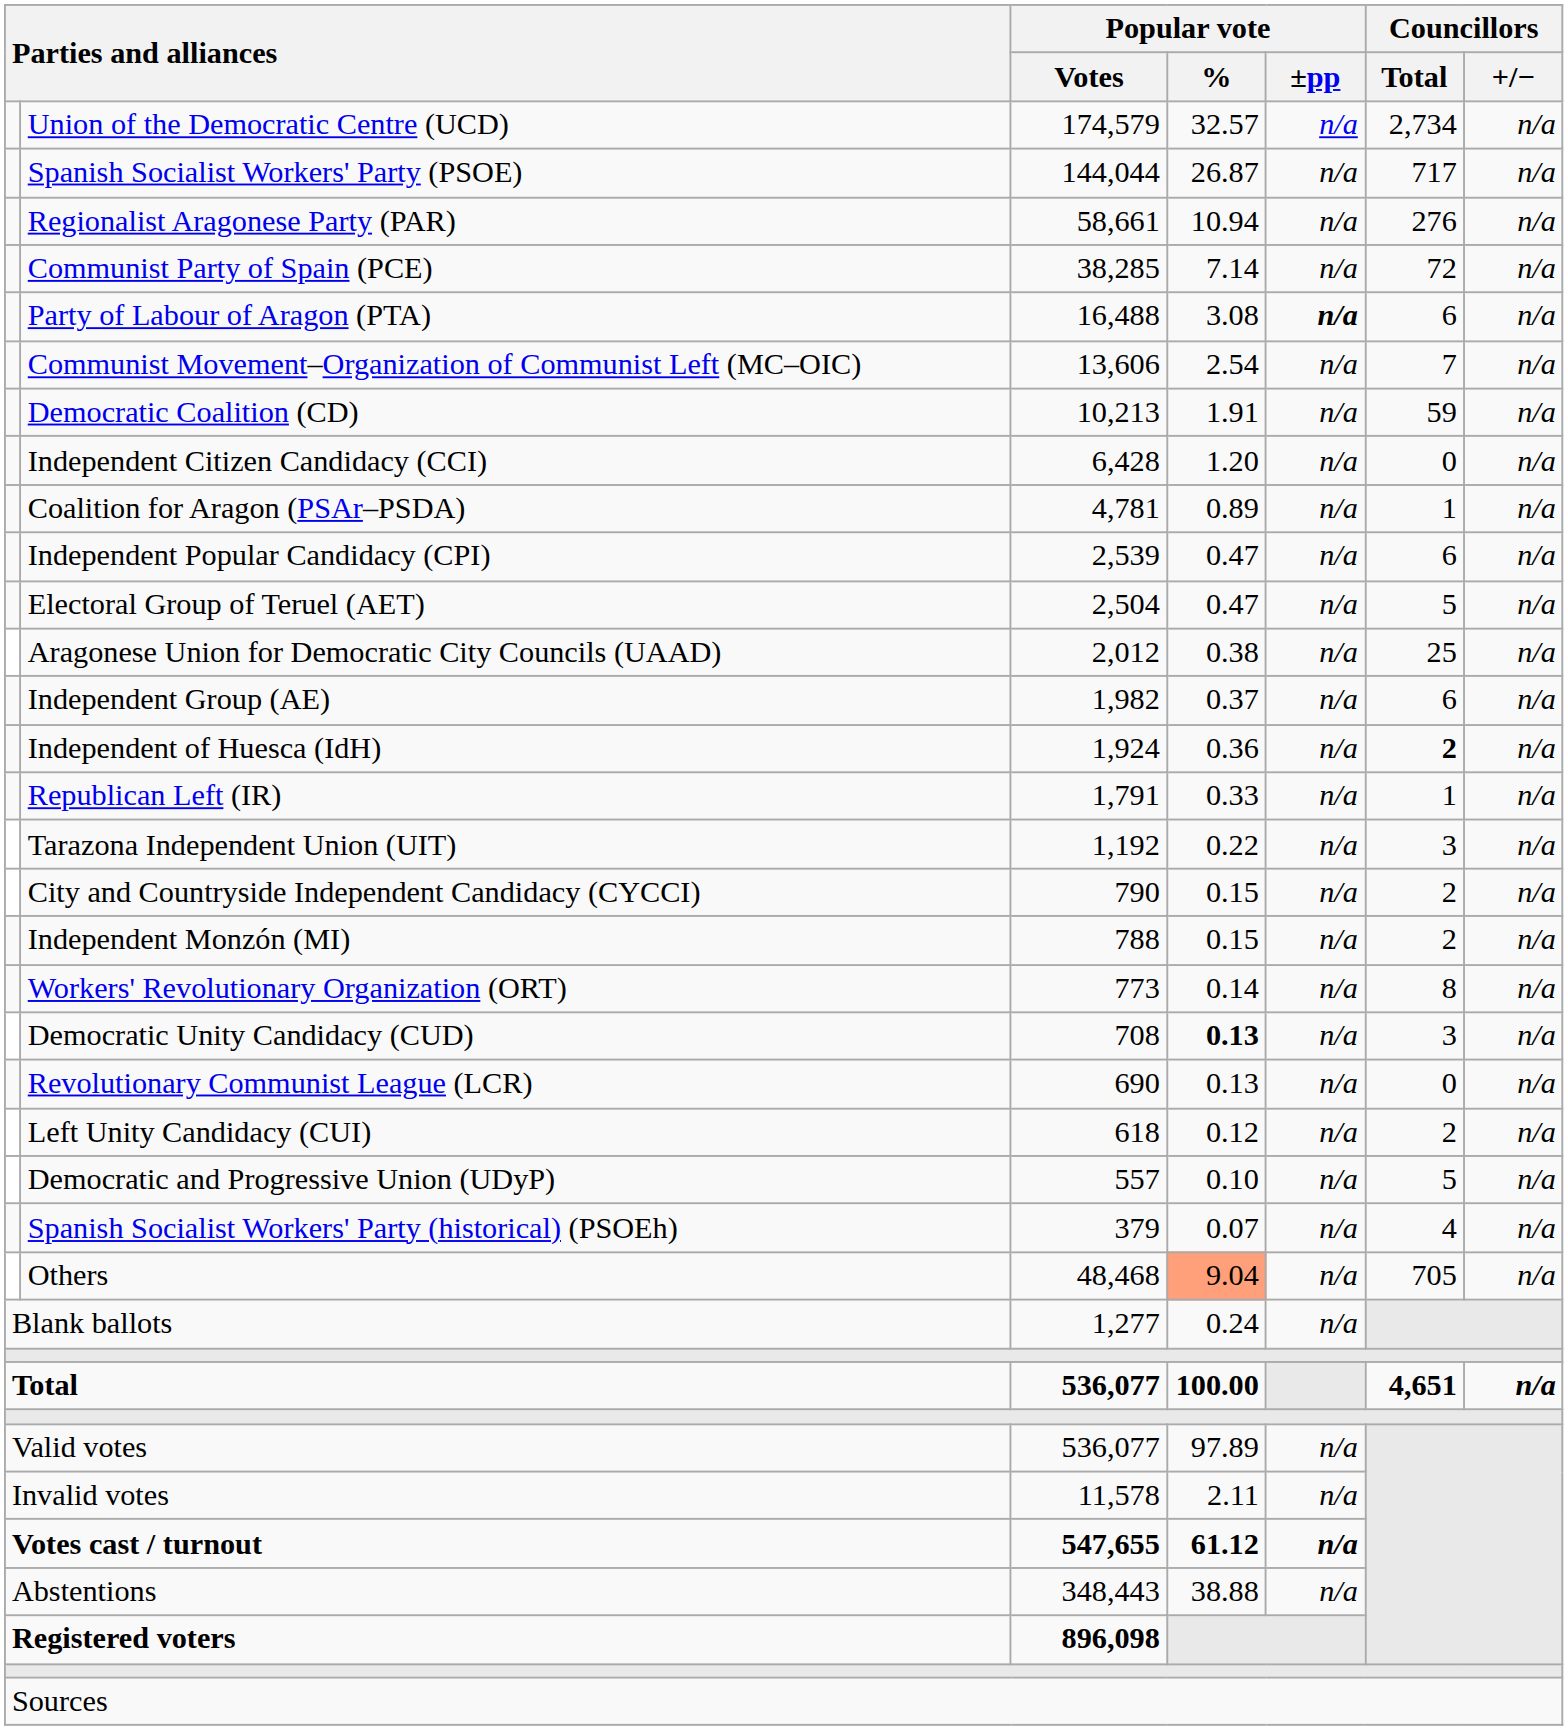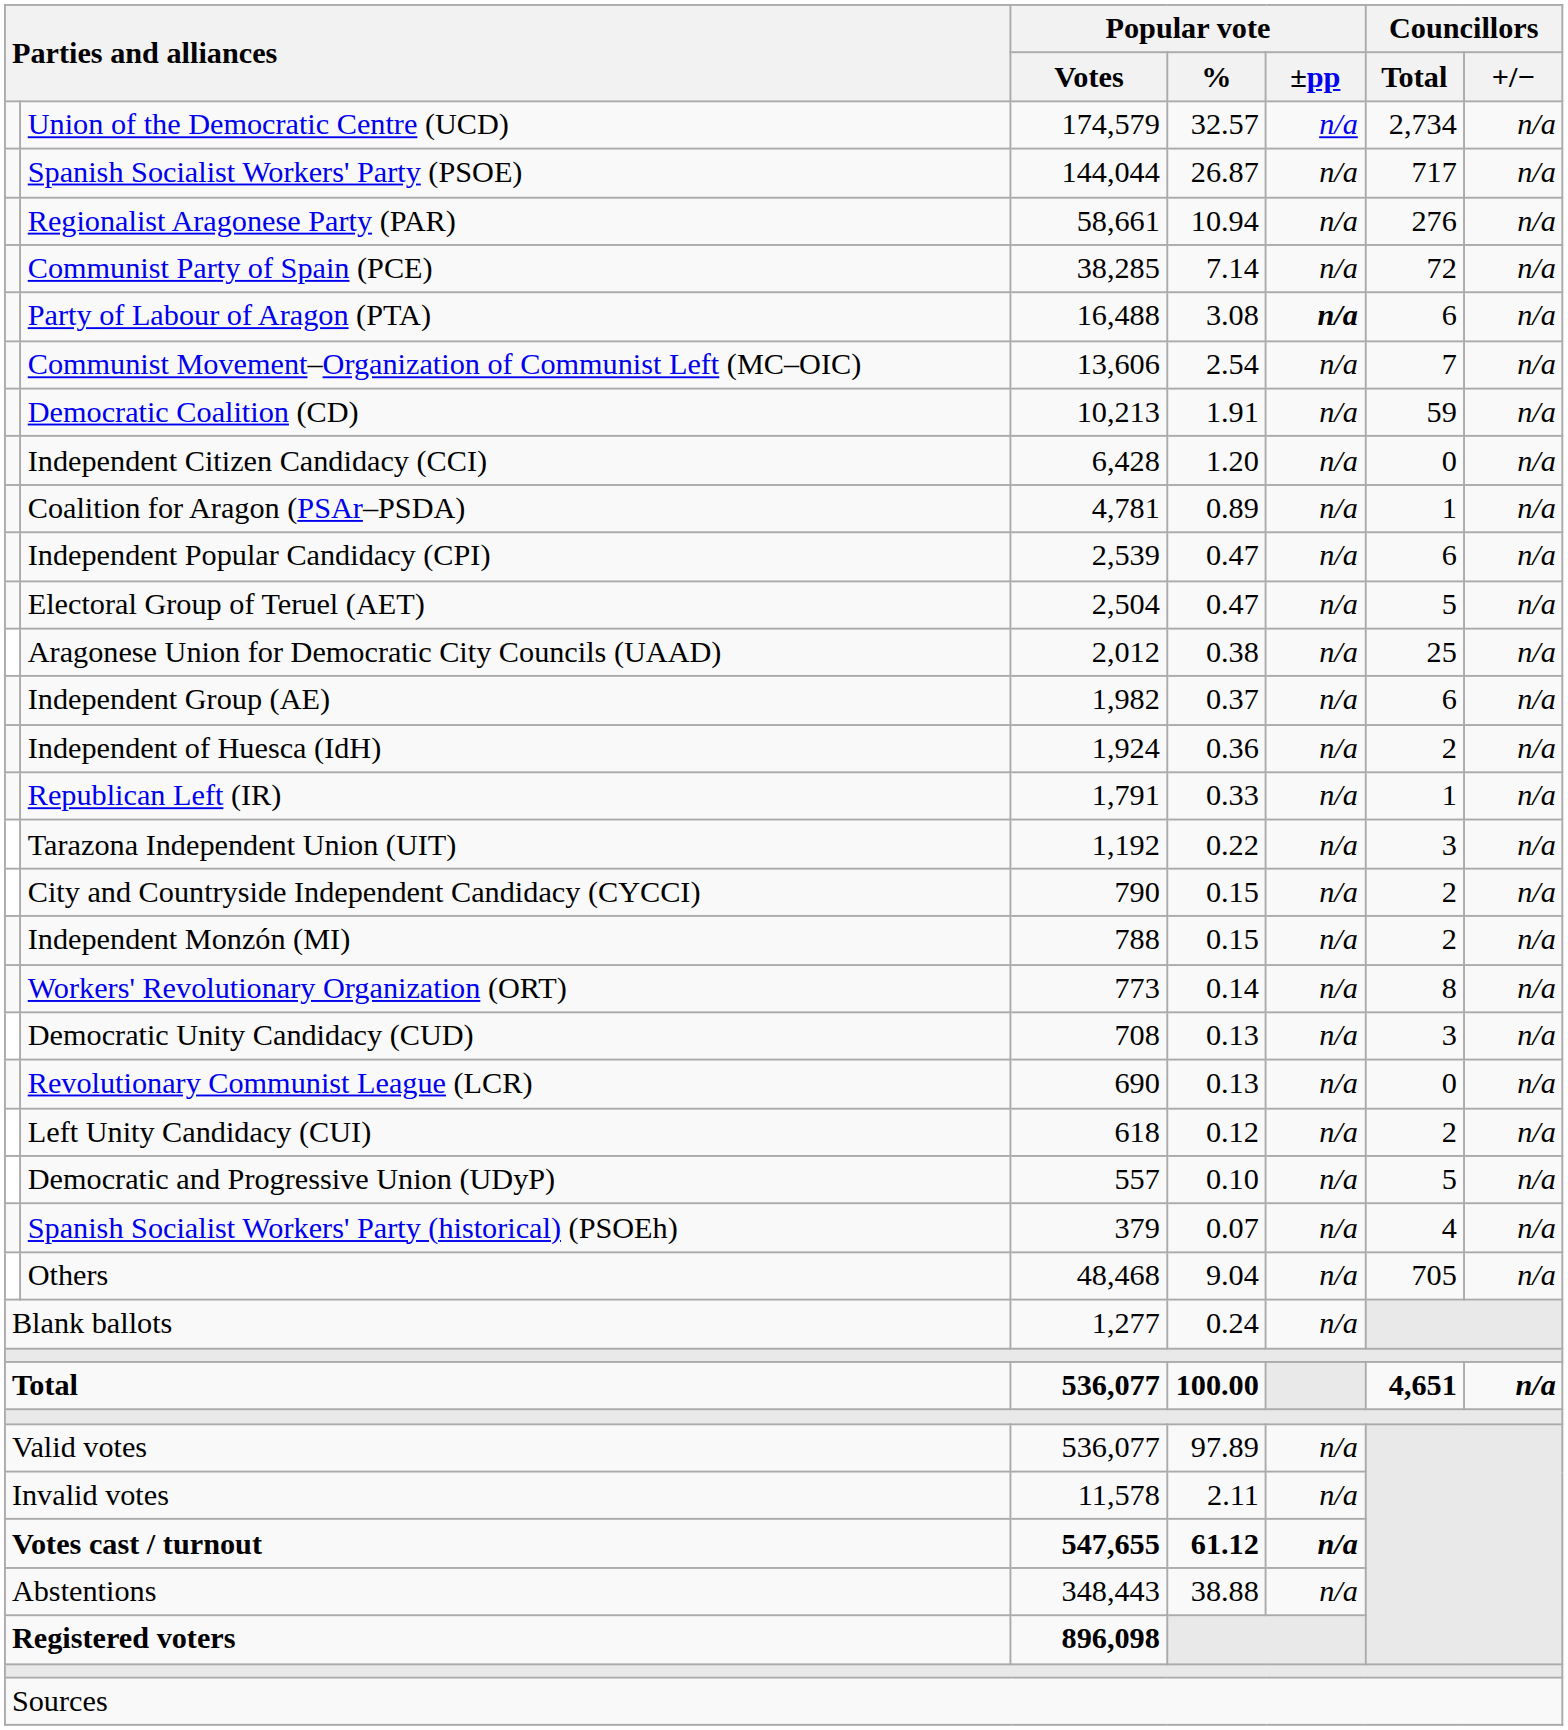(1449, 747) bold -> (1449, 747) normal
(1232, 1035) bold -> (1232, 1035) normal
(1232, 1275) lightsalmon background -> (1232, 1275) no background
